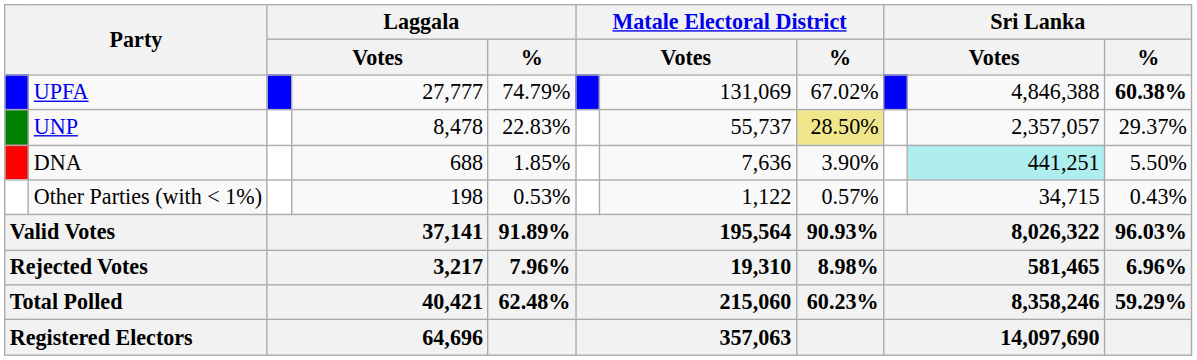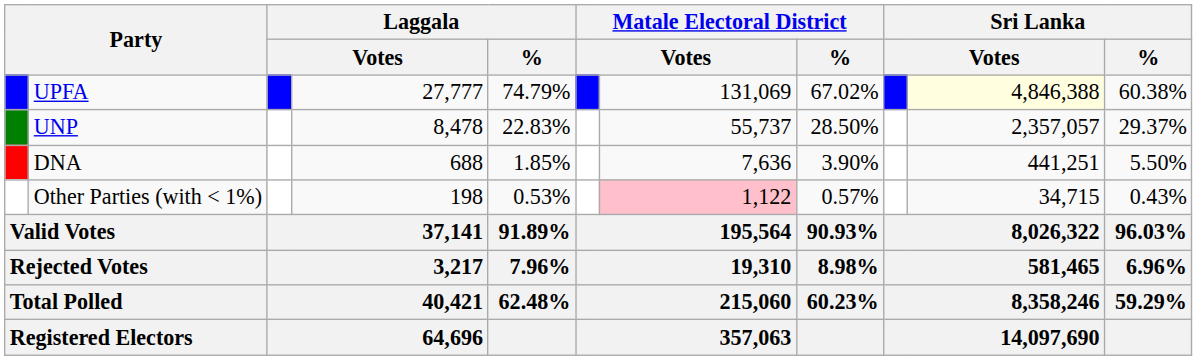(1055, 92) no background -> (1055, 92) lightyellow background
(1151, 92) bold -> (1153, 92) normal
(845, 127) khaki background -> (845, 127) no background
(1064, 162) paleturquoise background -> (1064, 162) no background
(766, 197) no background -> (766, 197) pink background
